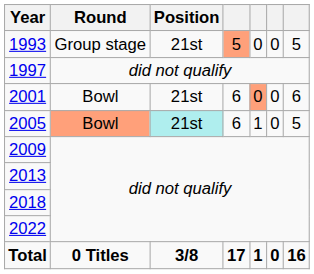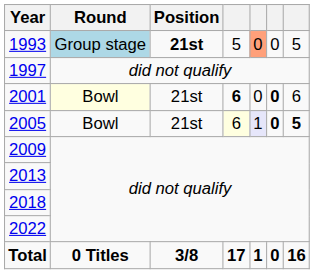(100, 44) no background -> (100, 44) lightblue background
(187, 44) normal -> (187, 44) bold
(236, 44) lightsalmon background -> (236, 44) no background
(258, 44) no background -> (258, 44) lightsalmon background
(100, 96) no background -> (100, 96) lightyellow background
(236, 96) normal -> (236, 96) bold
(258, 96) lightsalmon background -> (258, 96) no background
(275, 96) normal -> (275, 96) bold
(100, 123) lightsalmon background -> (100, 123) no background
(187, 123) paleturquoise background -> (187, 123) no background
(236, 123) no background -> (236, 123) lightyellow background
(258, 123) no background -> (258, 123) lavender background
(275, 123) normal -> (275, 123) bold
(296, 123) normal -> (296, 123) bold
